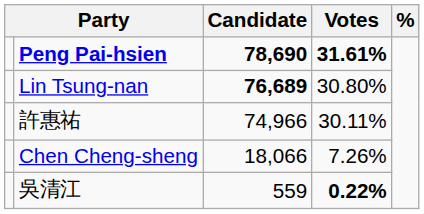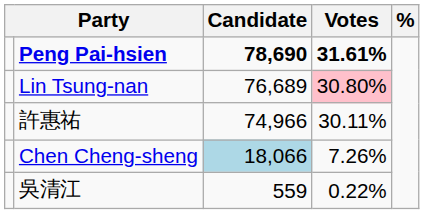(276, 86) bold -> (276, 86) normal
(352, 86) no background -> (352, 86) pink background
(276, 155) no background -> (276, 155) lightblue background
(357, 190) bold -> (357, 190) normal
